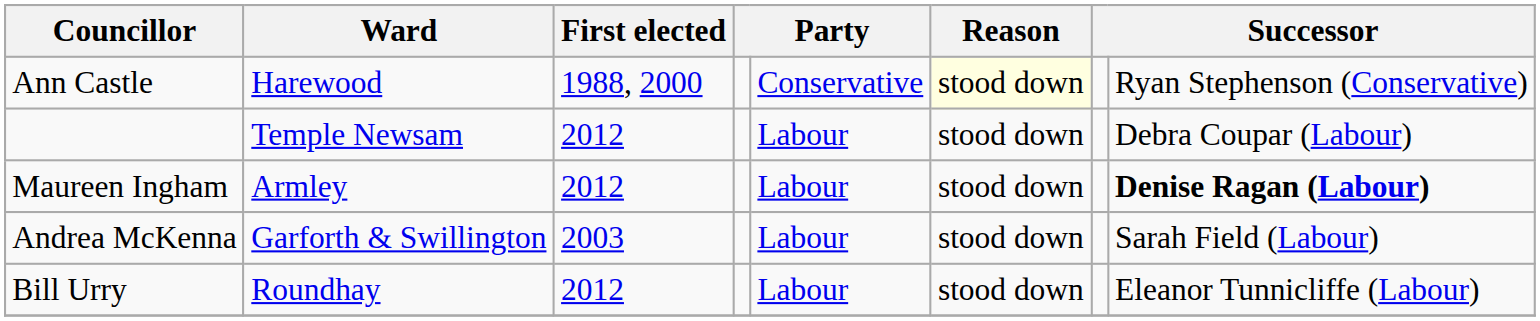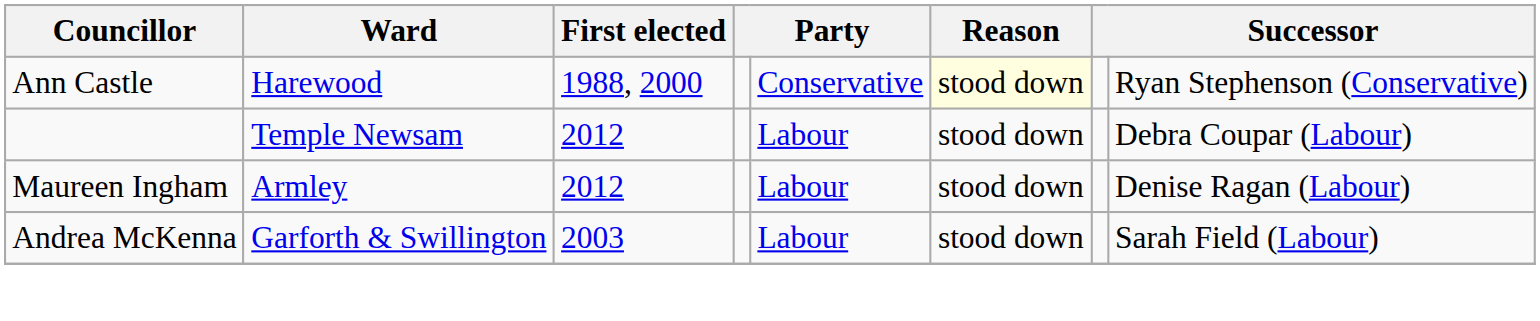(1272, 186) bold -> (1263, 186) normal
- row: (70, 290)
